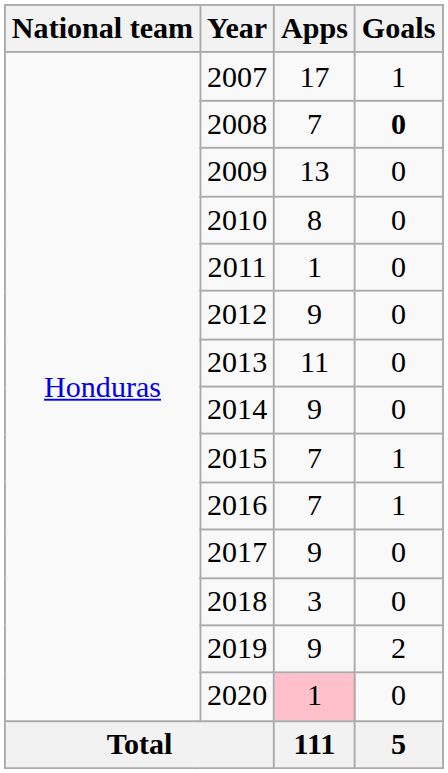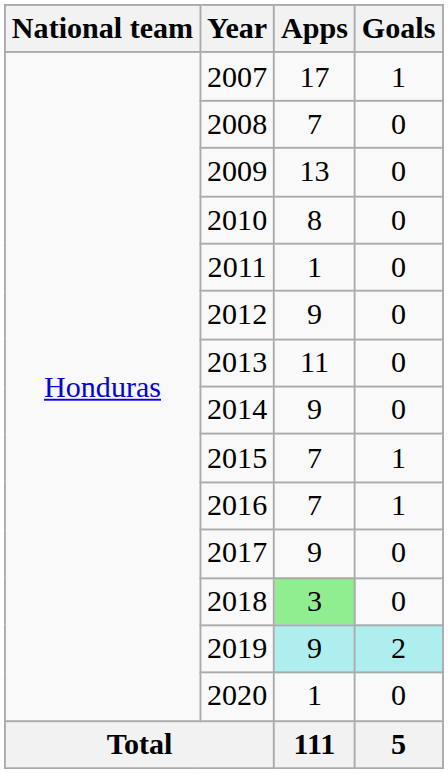(399, 123) bold -> (399, 123) normal
(314, 600) no background -> (314, 600) lightgreen background
(314, 648) no background -> (314, 648) paleturquoise background
(399, 648) no background -> (399, 648) paleturquoise background
(314, 696) pink background -> (314, 696) no background
